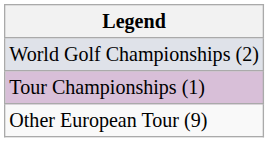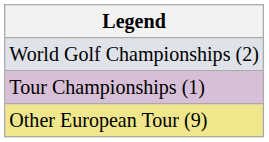(108, 120) no background -> (108, 120) khaki background
